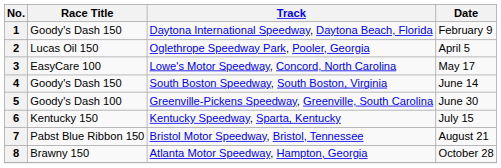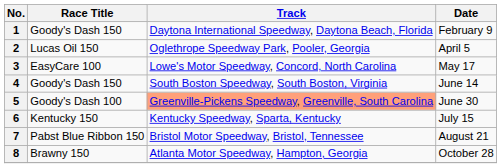(291, 101) no background -> (291, 101) lightsalmon background
